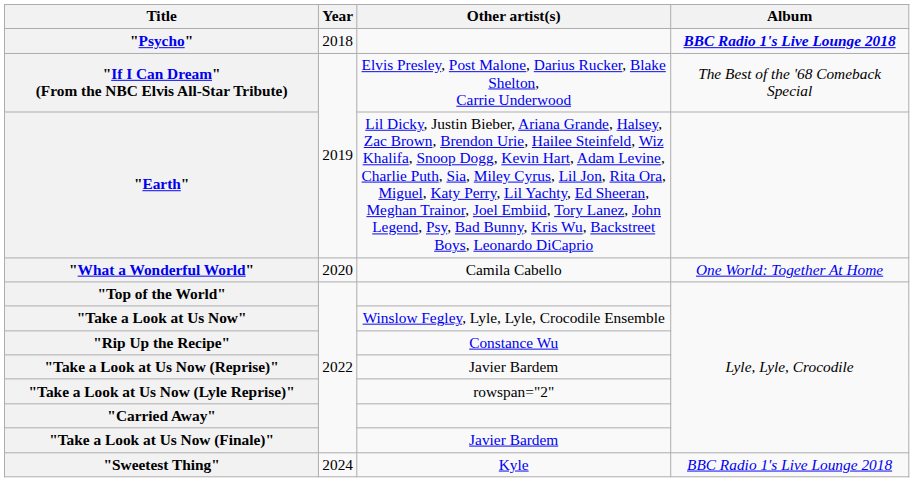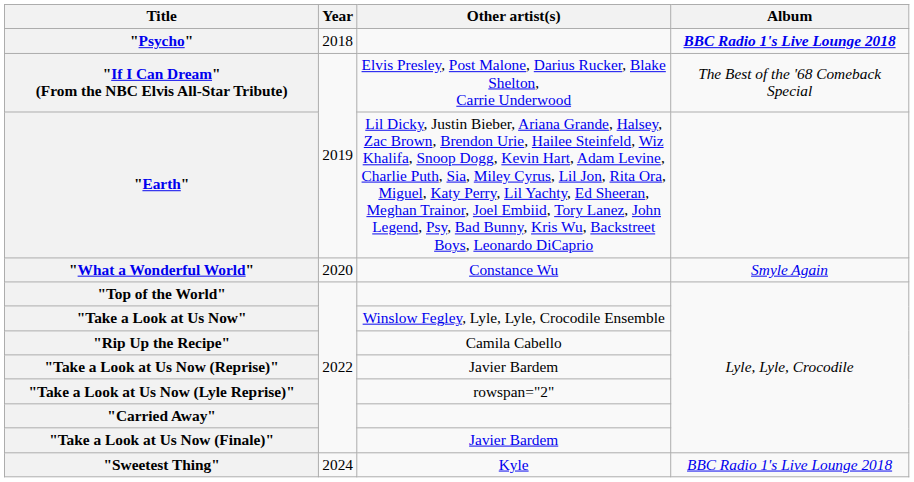(514, 269) Camila Cabello -> (514, 269) Constance Wu
(790, 269) One World: Together At Home -> (790, 269) Smyle Again
(514, 342) Constance Wu -> (514, 342) Camila Cabello
